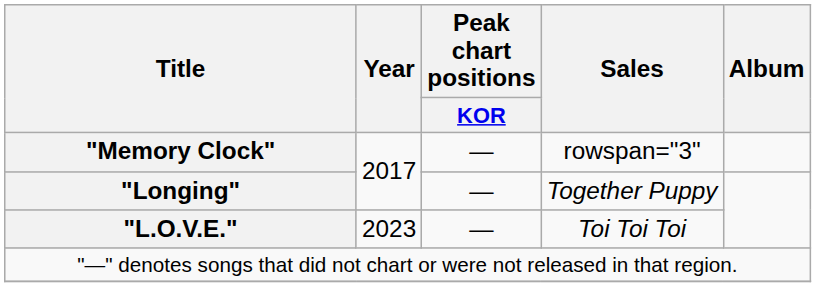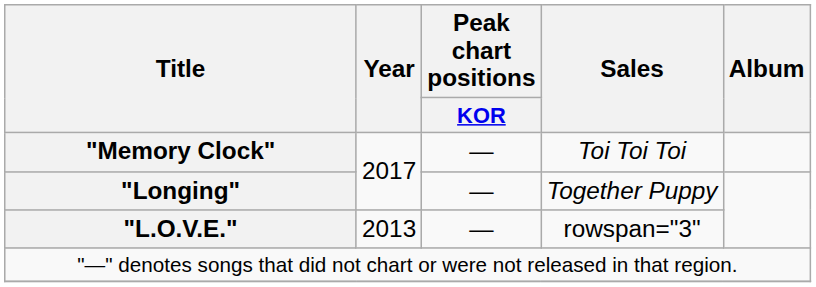(632, 151) rowspan="3" -> (632, 151) Toi Toi Toi
(389, 228) 2023 -> (389, 228) 2013
(632, 228) Toi Toi Toi -> (632, 228) rowspan="3"
